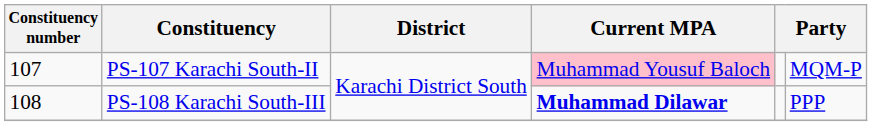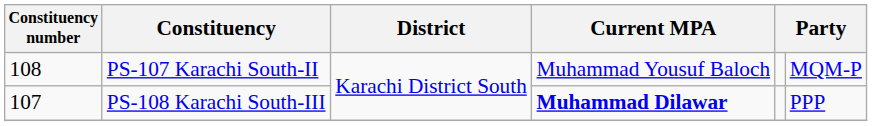(26, 68) 107 -> (26, 68) 108
(653, 68) pink background -> (653, 68) no background
(26, 102) 108 -> (26, 102) 107
